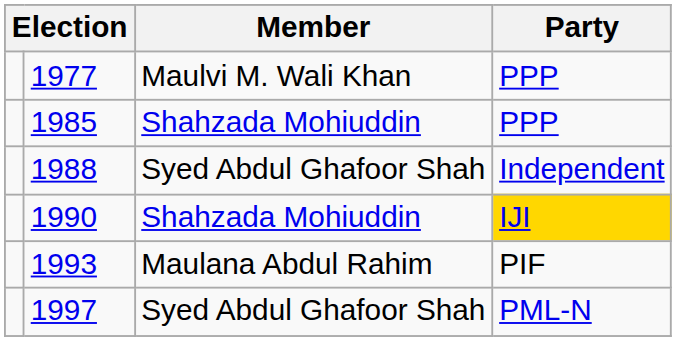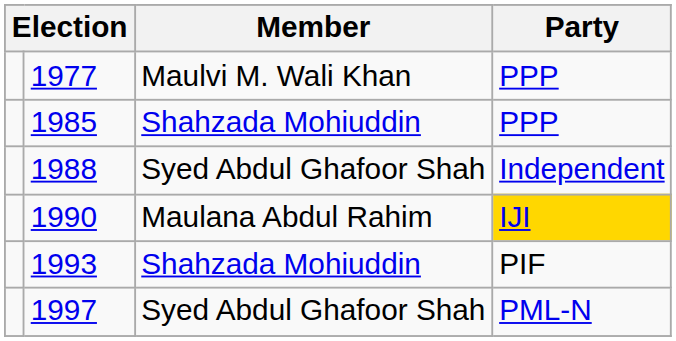(281, 216) Shahzada Mohiuddin -> (287, 216) Maulana Abdul Rahim
(287, 264) Maulana Abdul Rahim -> (281, 264) Shahzada Mohiuddin
